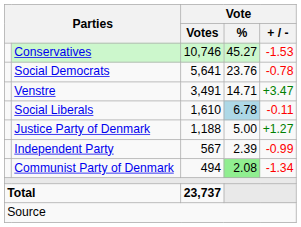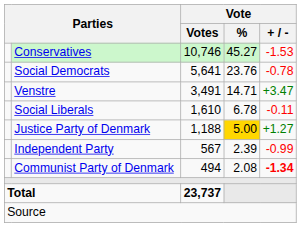(245, 110) lightblue background -> (245, 110) no background
(245, 129) no background -> (245, 129) gold background
(245, 168) lightgreen background -> (245, 168) no background
(280, 168) normal -> (280, 168) bold
